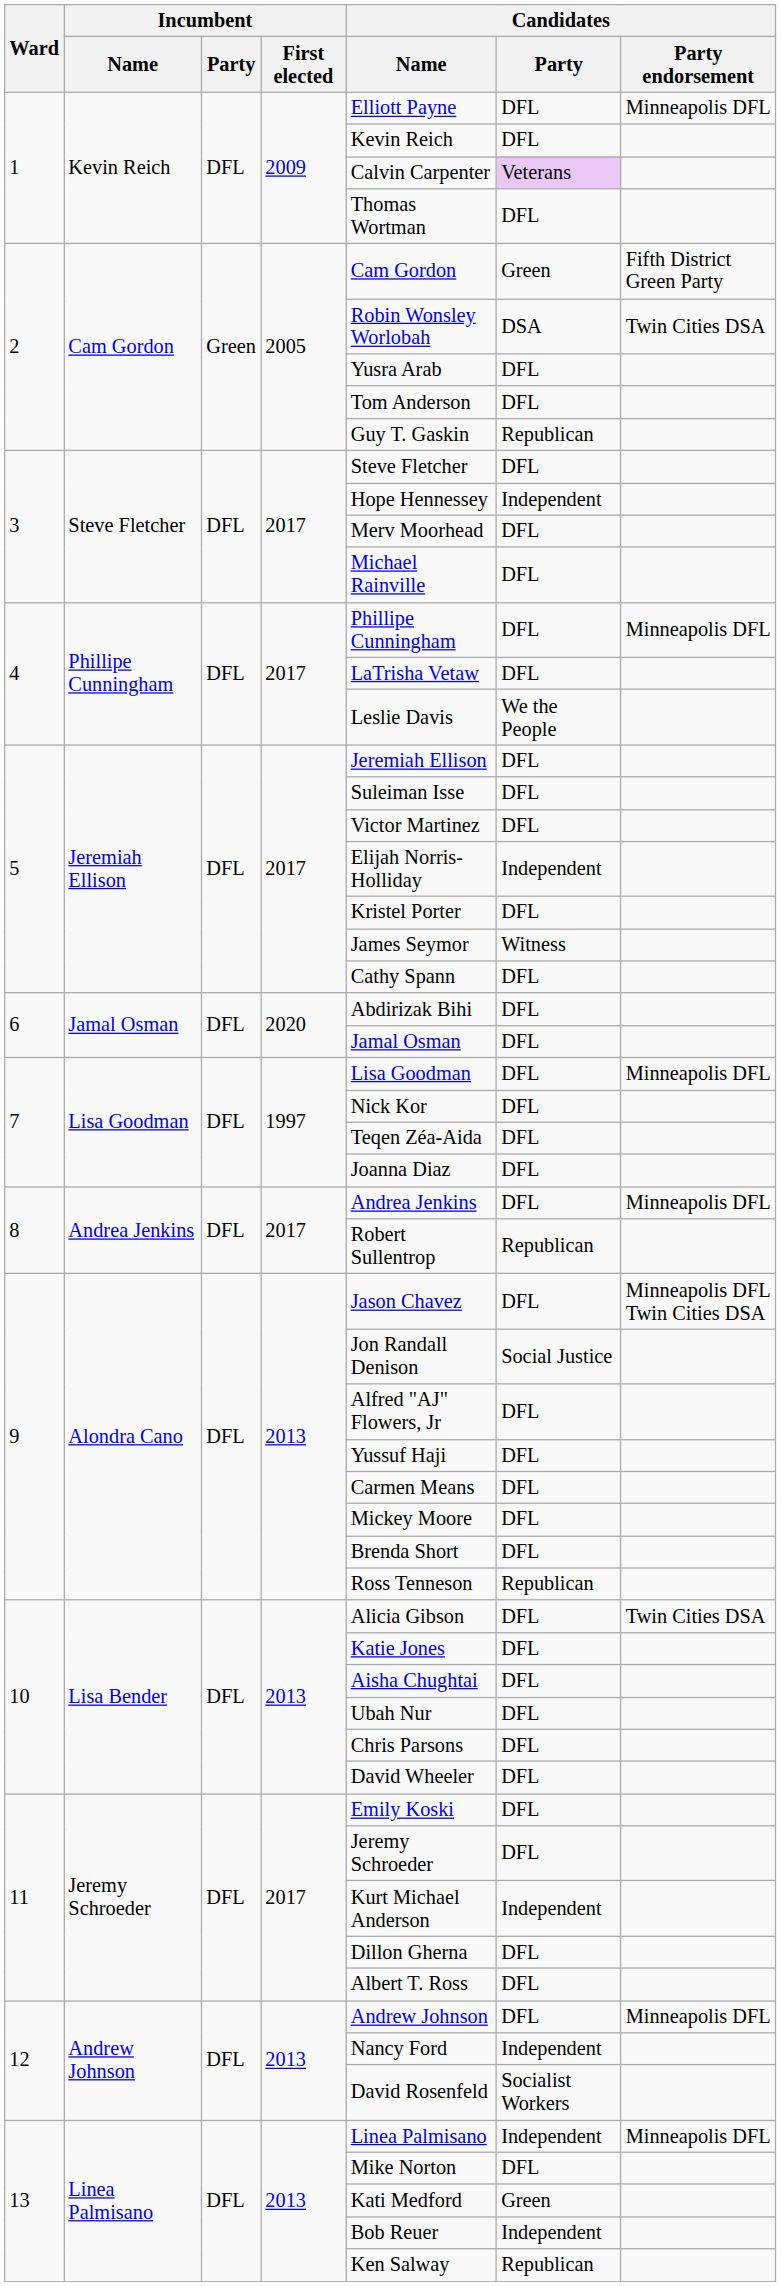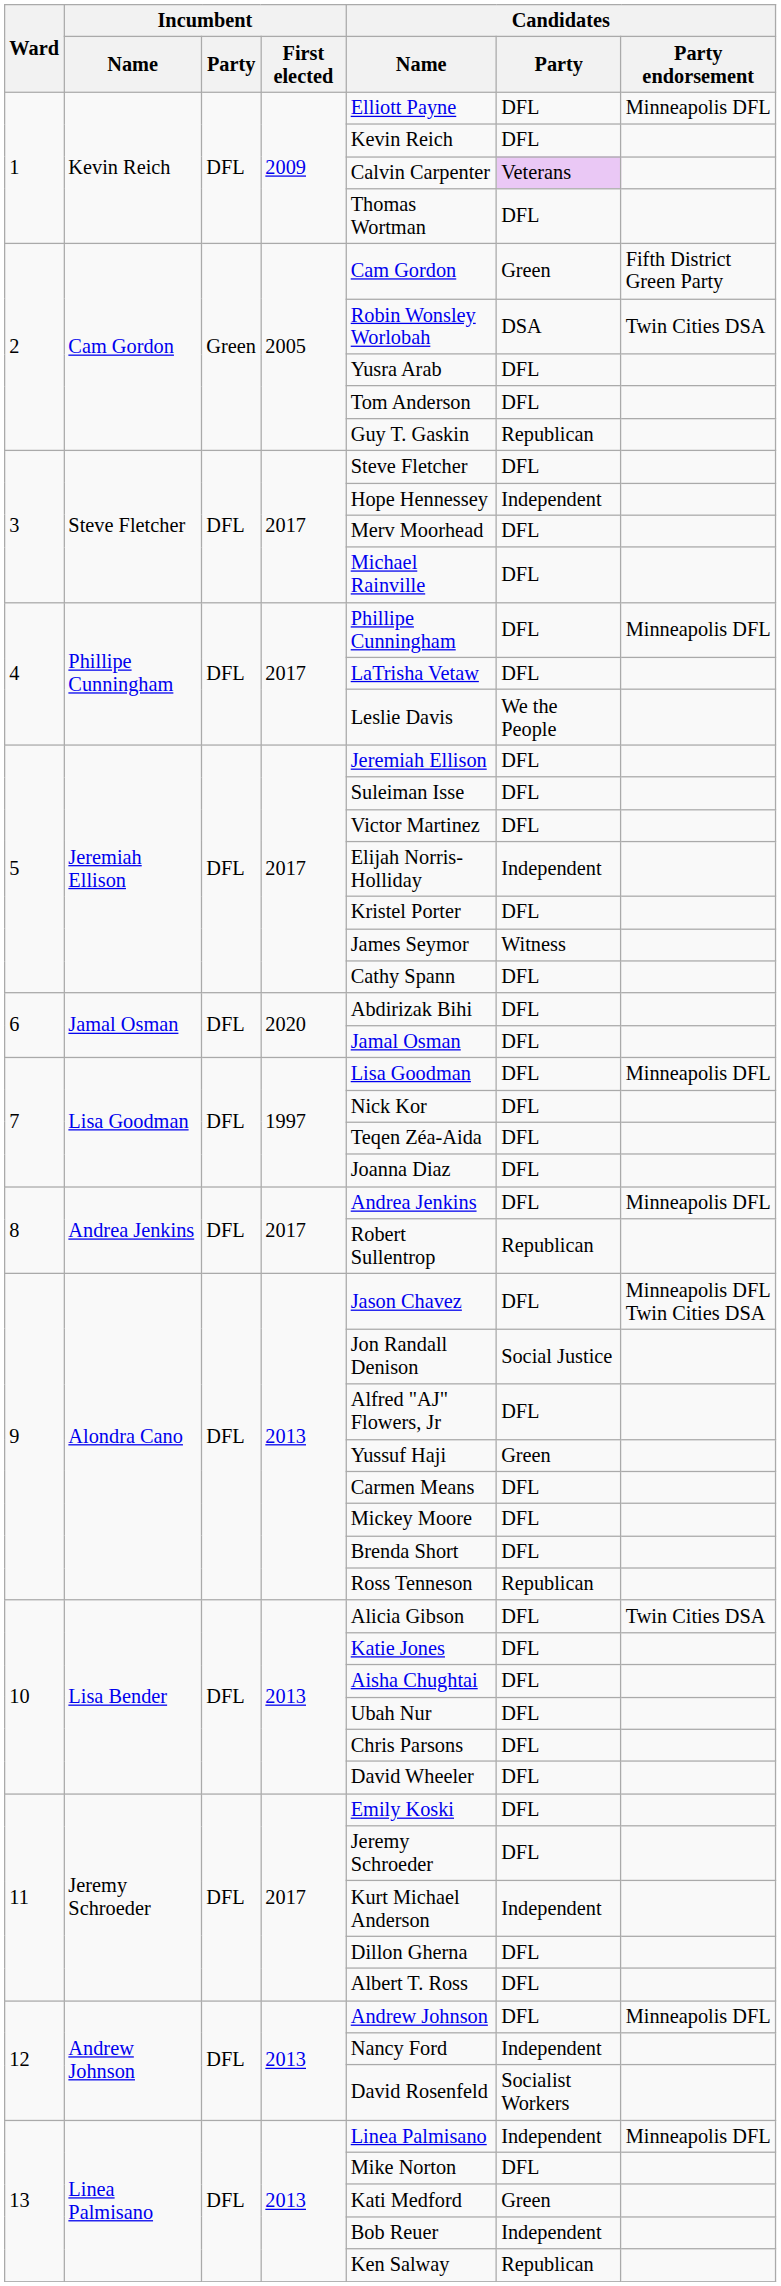(520, 1455) DFL -> (526, 1455) Green
